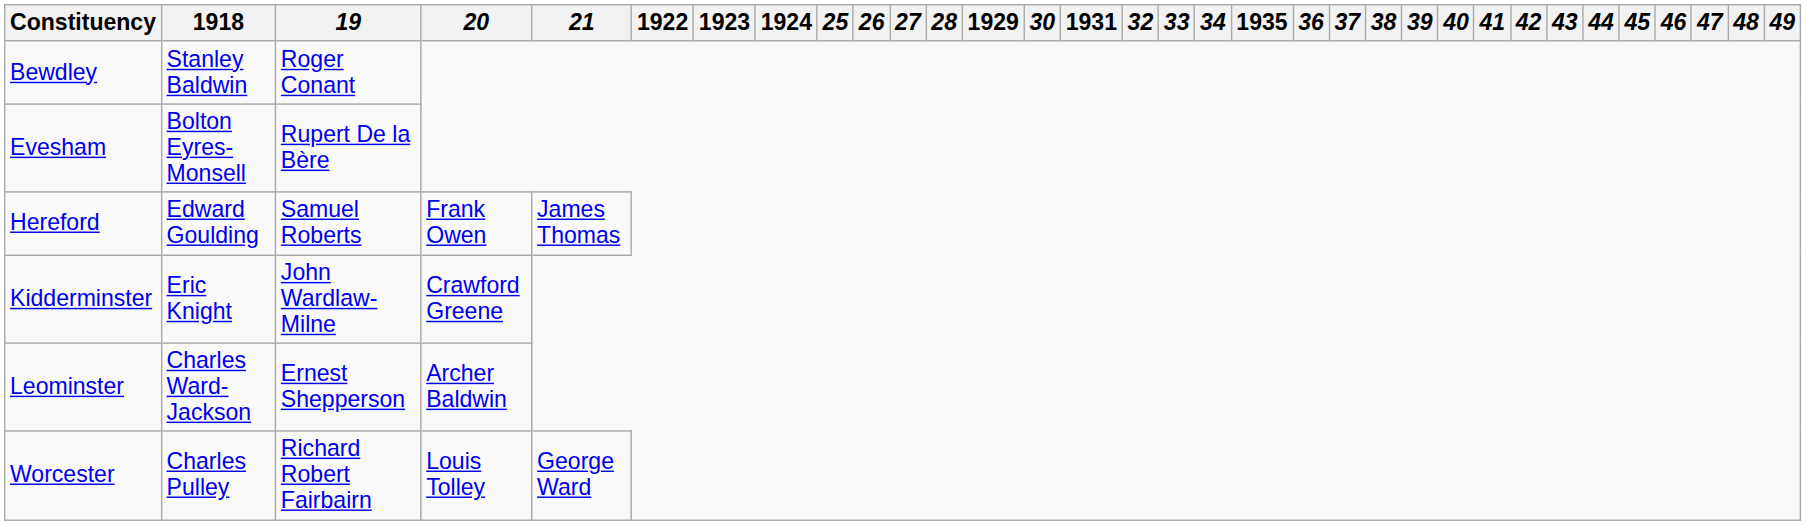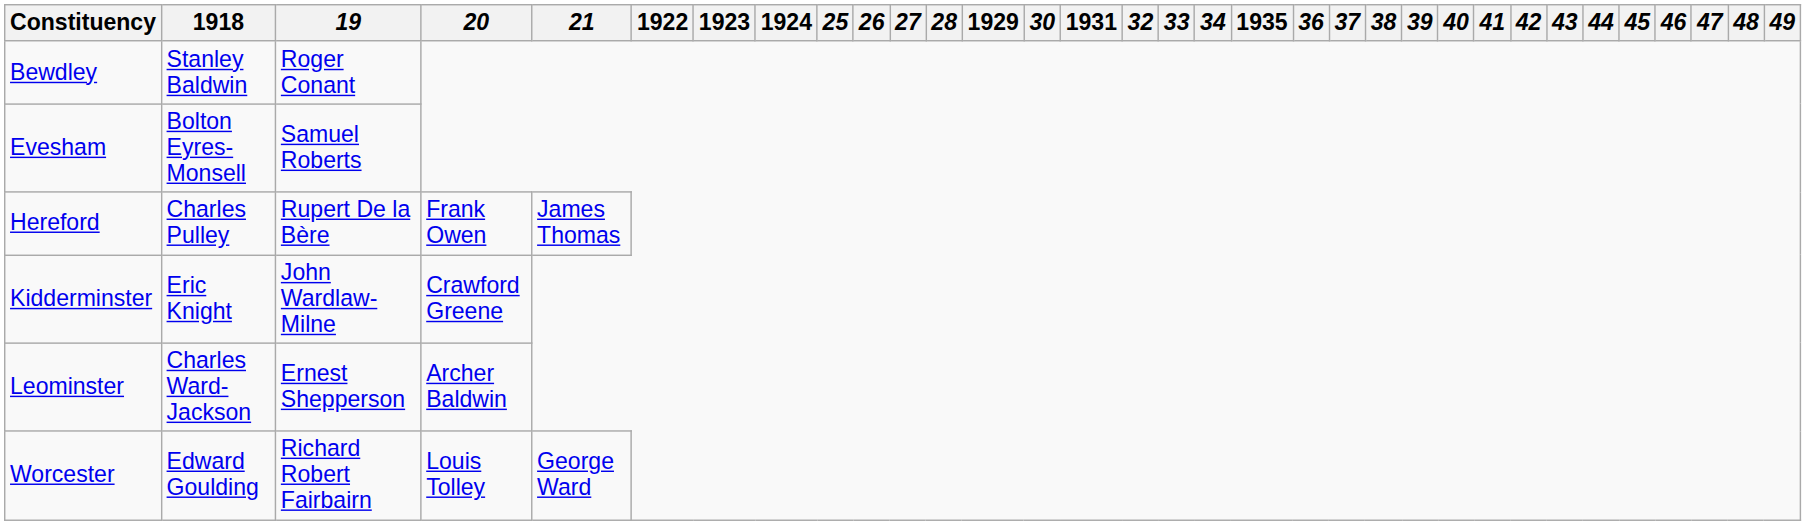(346, 147) Rupert De la Bère -> (321, 147) Samuel Roberts
(213, 223) Edward Goulding -> (206, 223) Charles Pulley
(321, 223) Samuel Roberts -> (346, 223) Rupert De la Bère
(206, 475) Charles Pulley -> (213, 475) Edward Goulding
